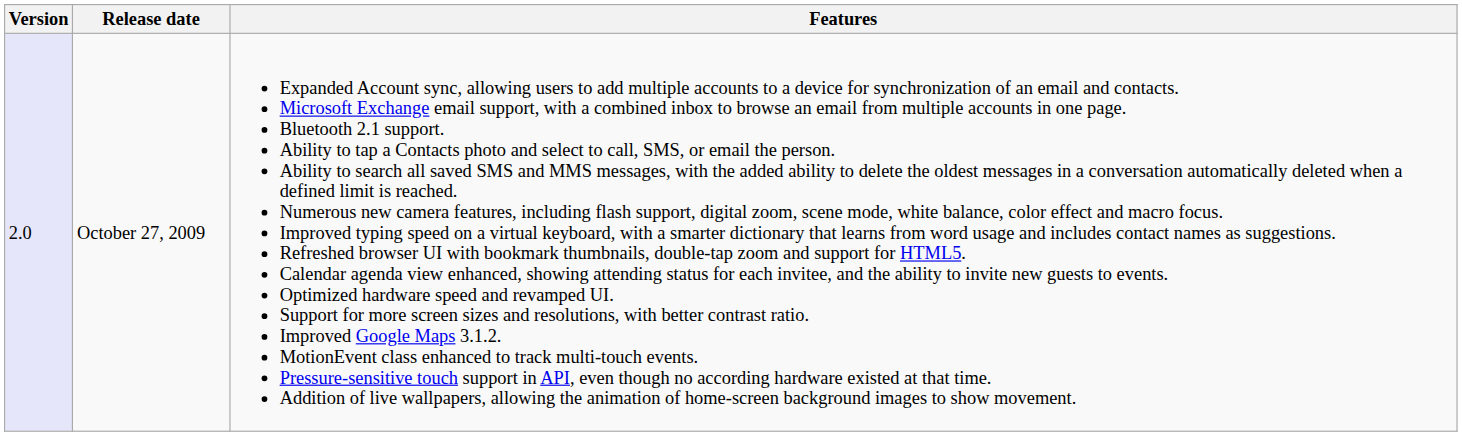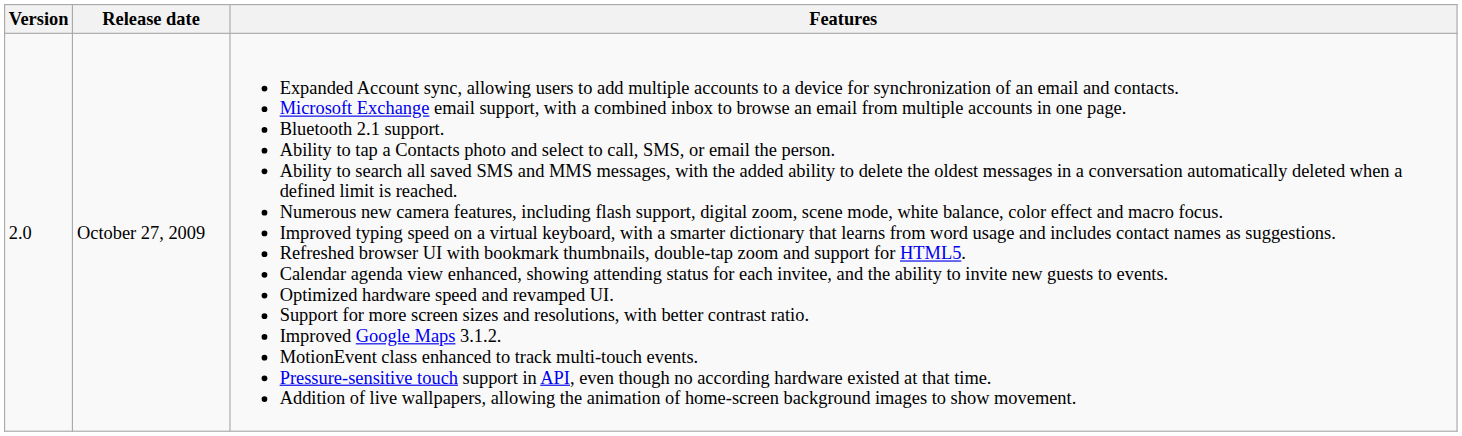(20, 232) lavender background -> (20, 232) no background
